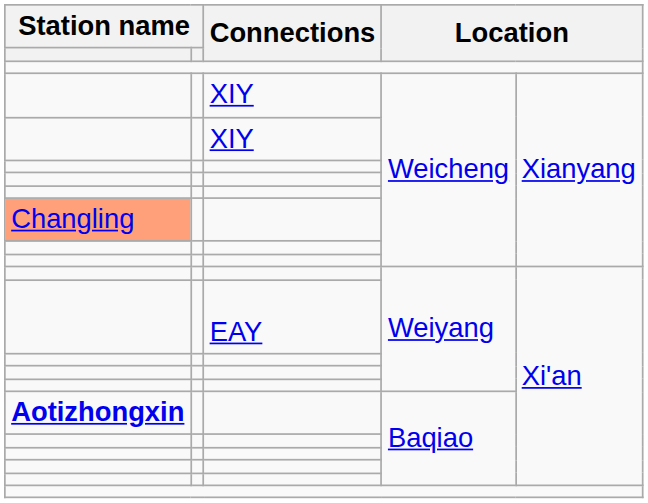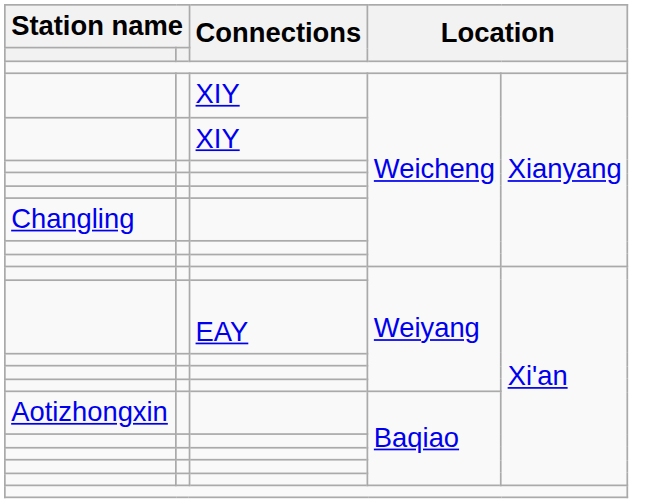(73, 219) lightsalmon background -> (73, 219) no background
(98, 412) bold -> (90, 412) normal
